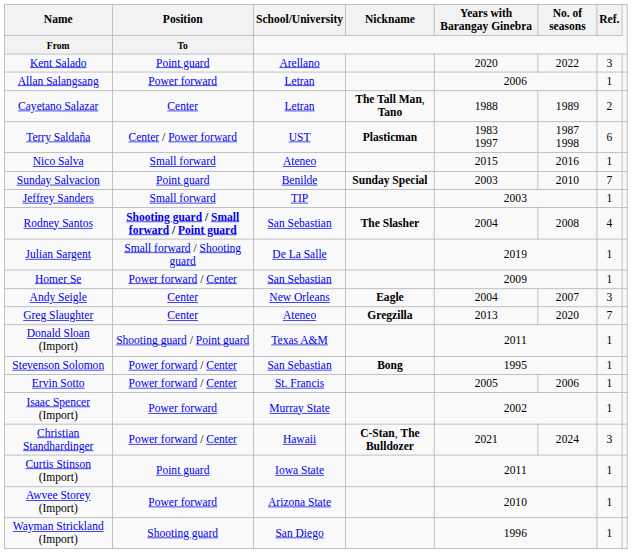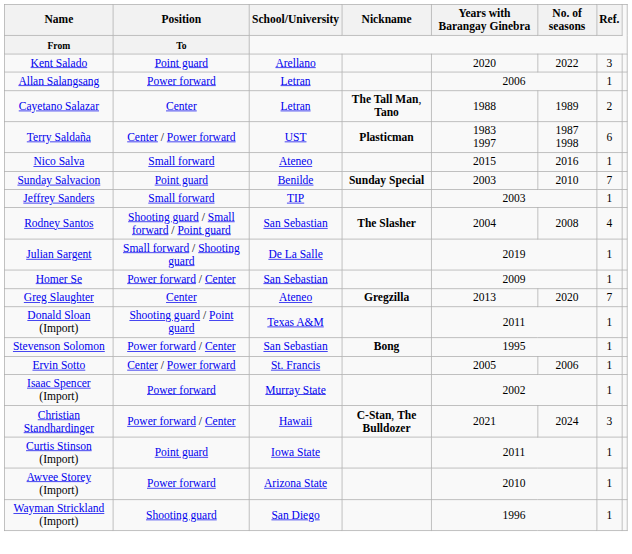(183, 223) bold -> (181, 223) normal
- row: (58, 297)
(183, 383) Power forward / Center -> (181, 365) Center / Power forward
